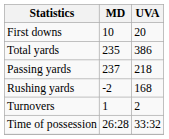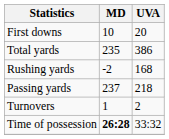rows swapped: (41, 87) <-> (39, 69)
(116, 124) normal -> (116, 124) bold
